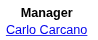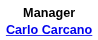(47, 30) normal -> (49, 30) bold
